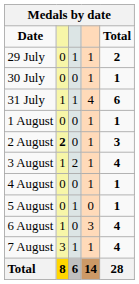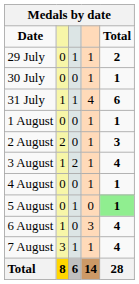(63, 142) bold -> (63, 142) normal
(117, 205) no background -> (117, 205) lightgreen background
